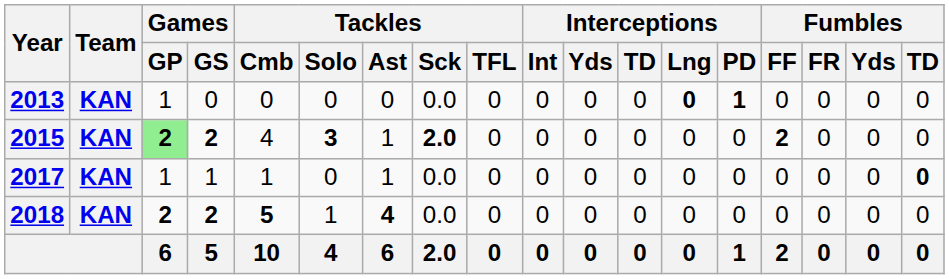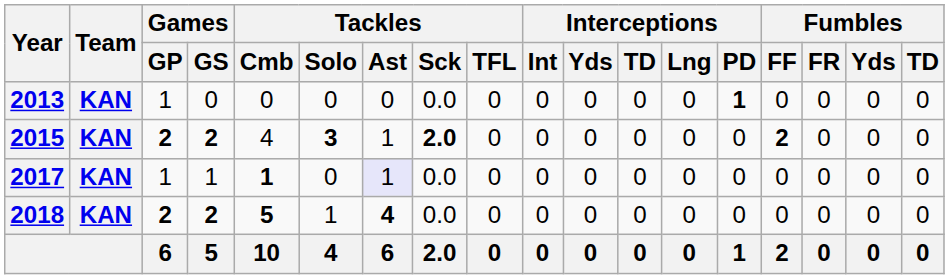(689, 100) bold -> (689, 100) normal
(165, 138) lightgreen background -> (165, 138) no background
(267, 176) normal -> (267, 176) bold
(388, 176) no background -> (388, 176) lavender background
(923, 176) bold -> (923, 176) normal
